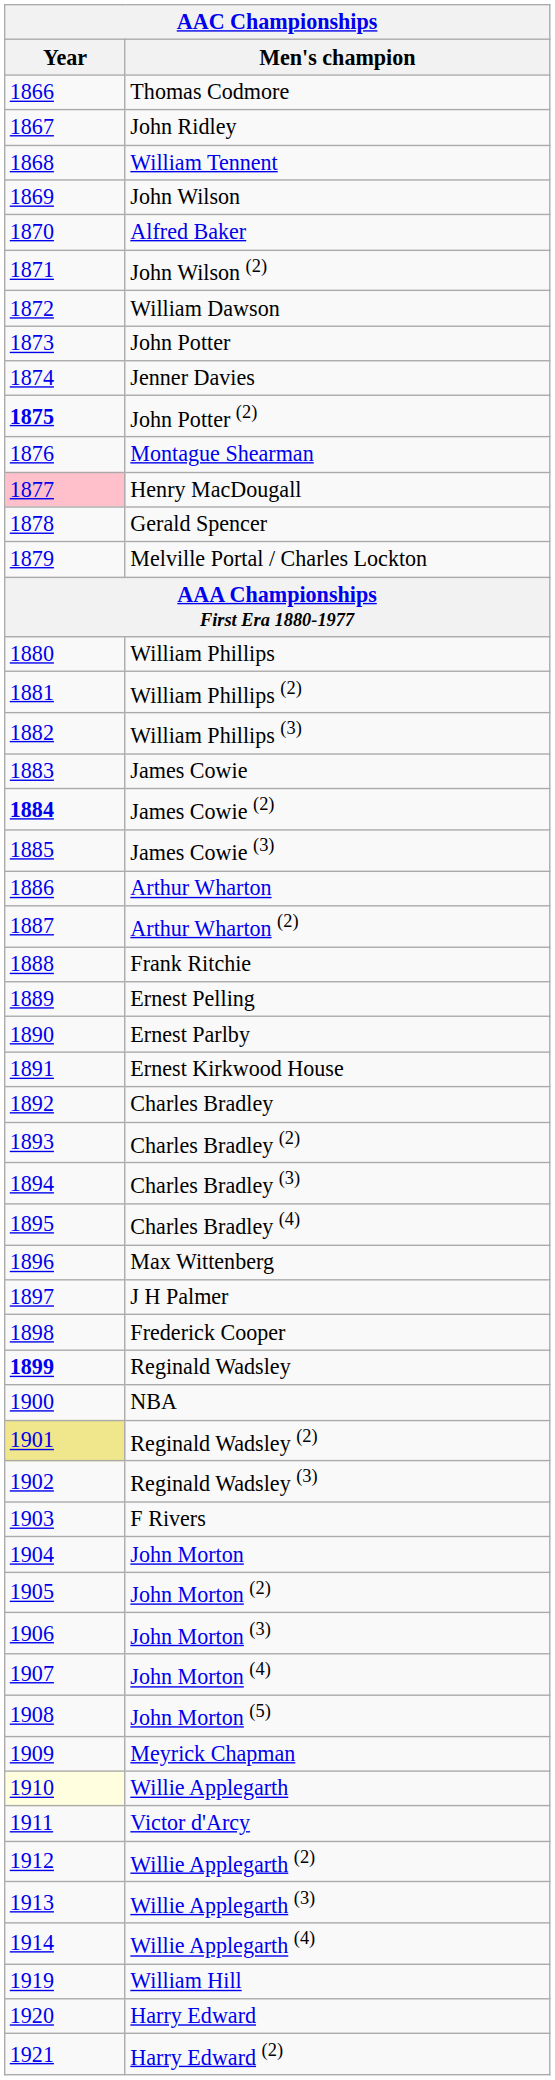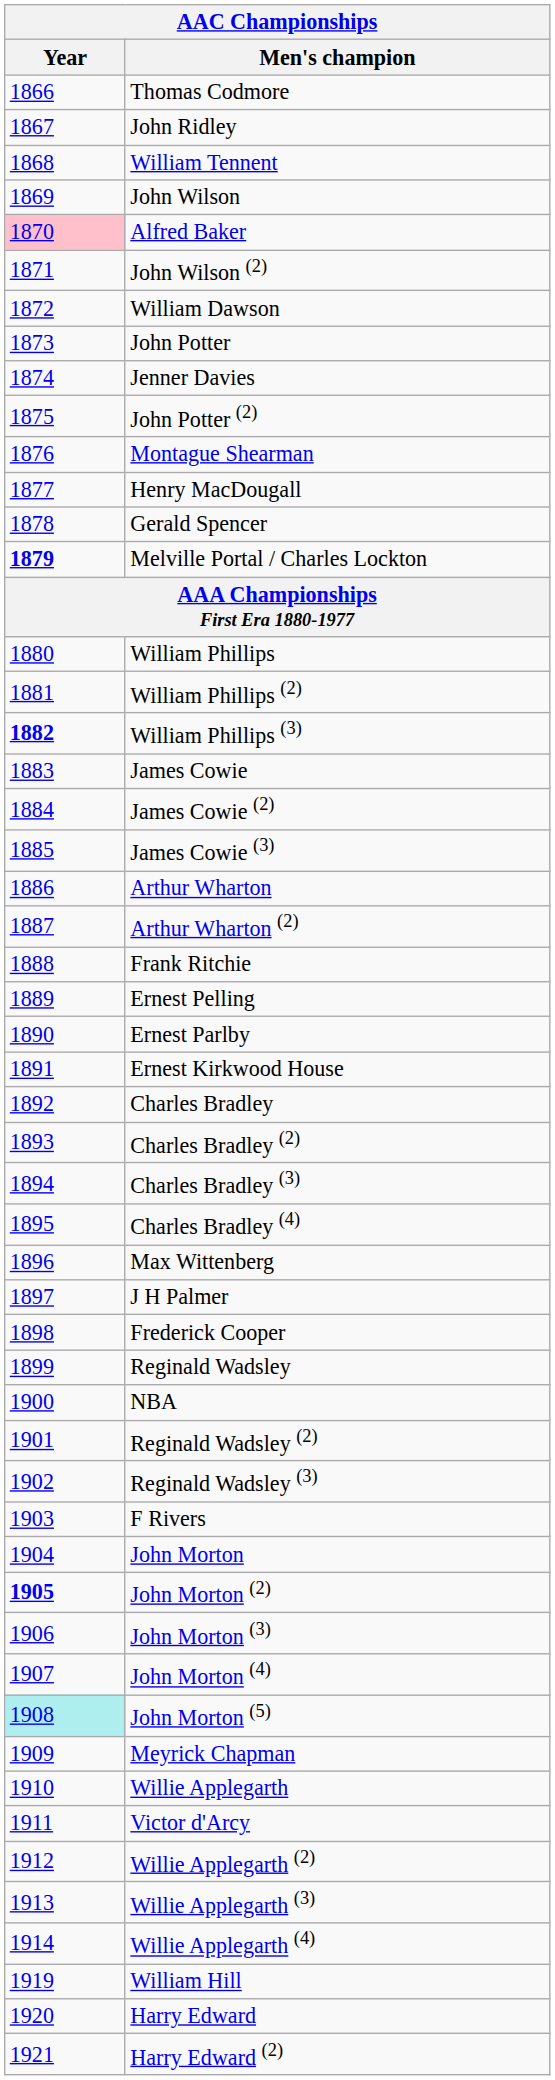(32, 232) no background -> (32, 232) pink background
(32, 416) bold -> (32, 416) normal
(32, 489) pink background -> (32, 489) no background
(32, 559) normal -> (32, 559) bold
(32, 733) normal -> (32, 733) bold
(32, 809) bold -> (32, 809) normal
(32, 1367) bold -> (32, 1367) normal
(32, 1440) khaki background -> (32, 1440) no background
(32, 1592) normal -> (32, 1592) bold
(32, 1715) no background -> (32, 1715) paleturquoise background
(32, 1788) lightyellow background -> (32, 1788) no background
